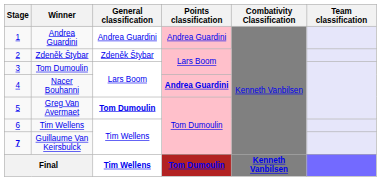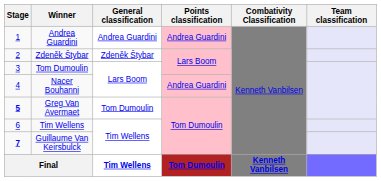(197, 86) bold -> (197, 86) normal
(18, 108) normal -> (18, 108) bold
(127, 108) bold -> (127, 108) normal
